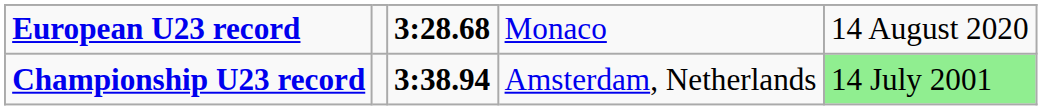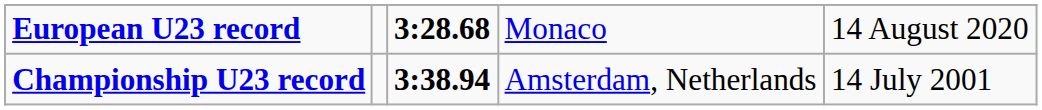(911, 78) lightgreen background -> (911, 78) no background
